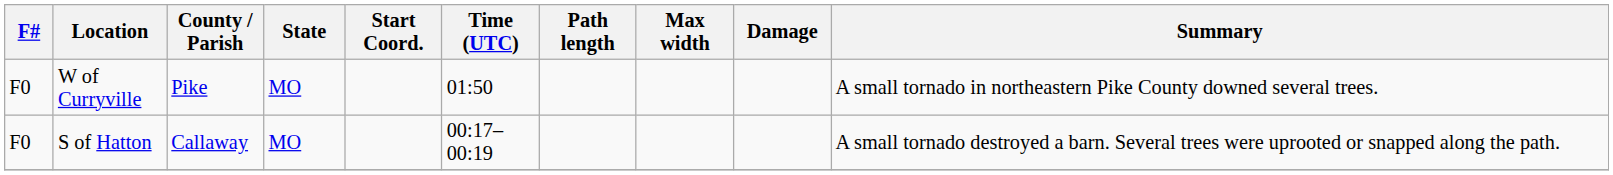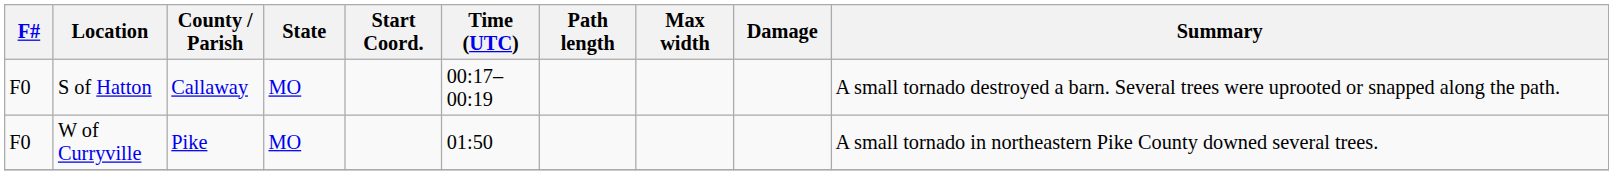rows swapped: (105, 142) <-> (100, 87)
